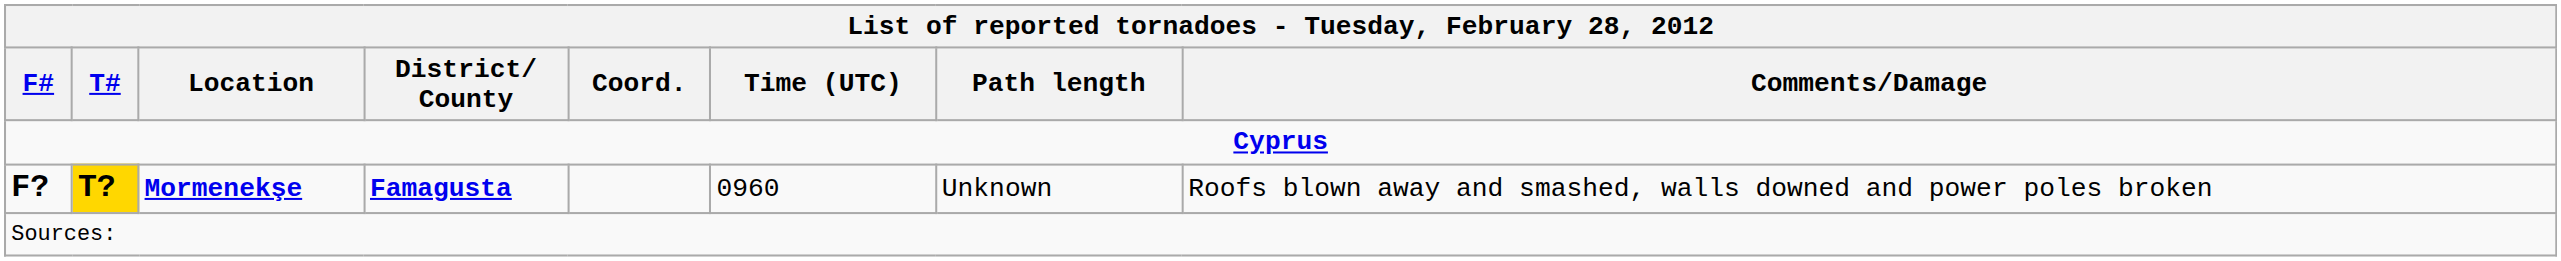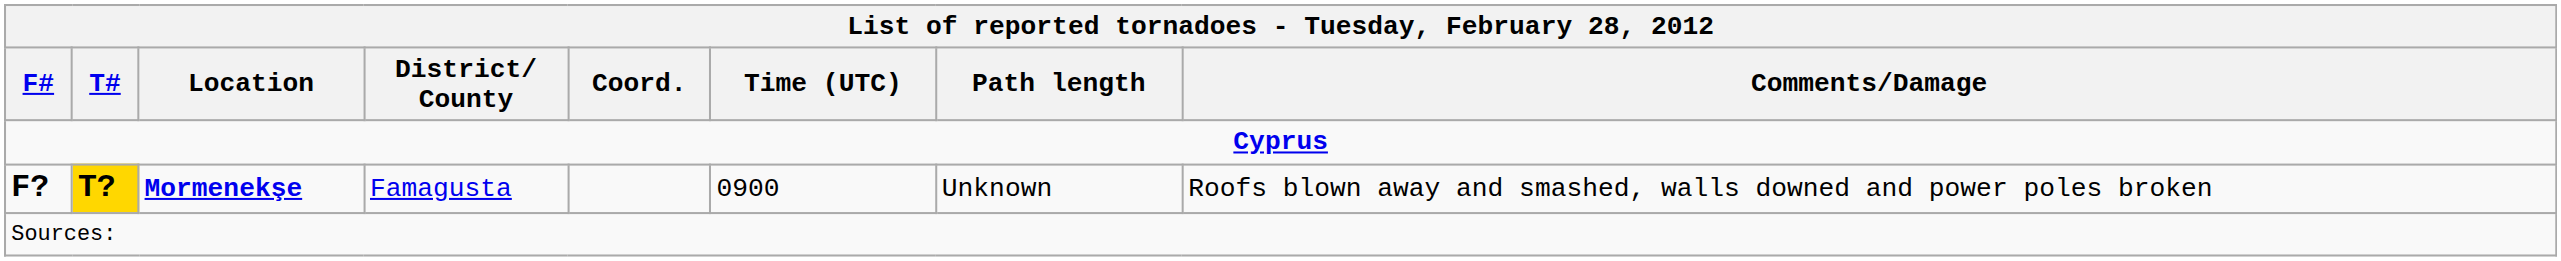(441, 188) bold -> (441, 188) normal
(748, 188) 0960 -> (748, 188) 0900
